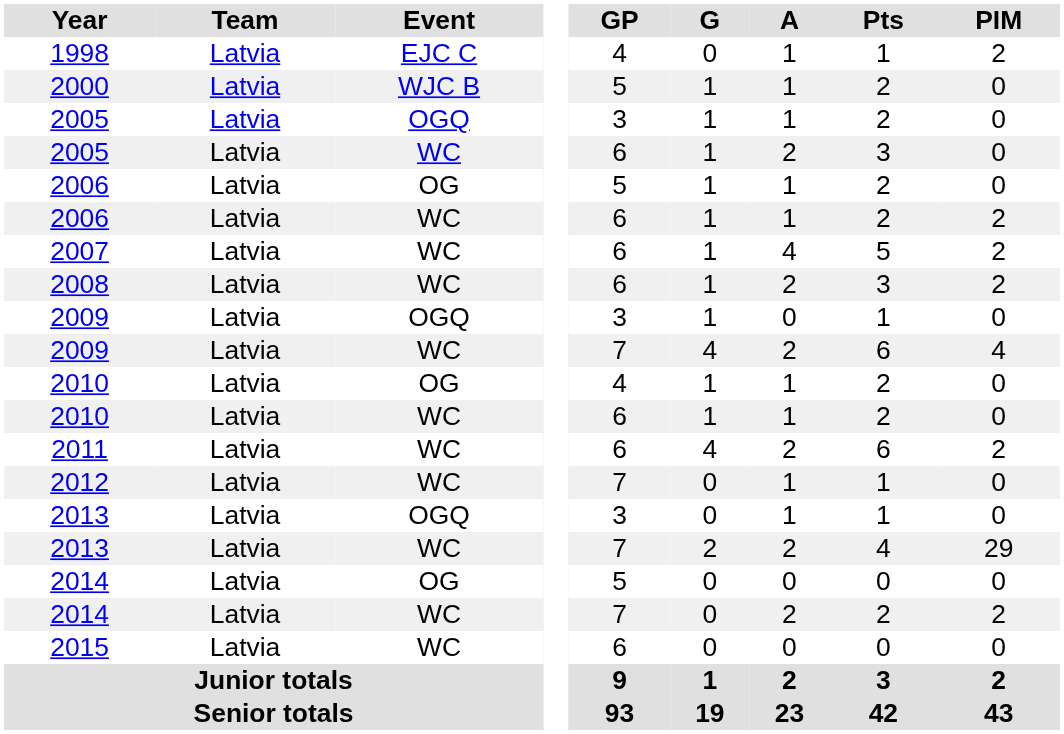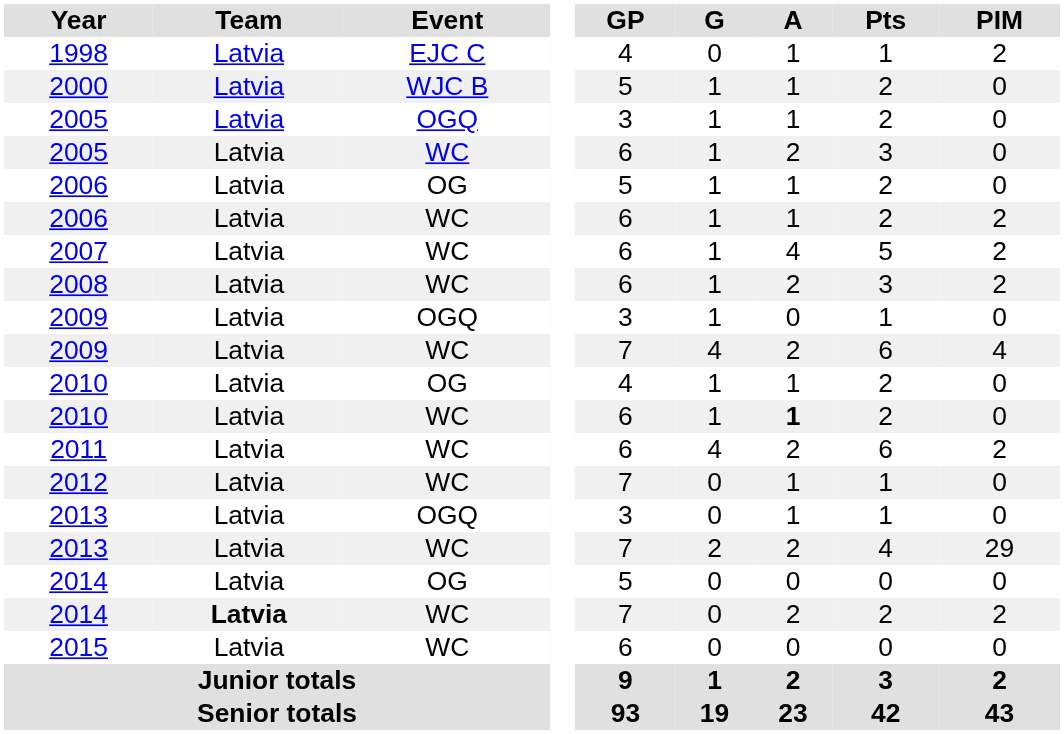(789, 416) normal -> (793, 416) bold
(245, 614) normal -> (249, 614) bold
